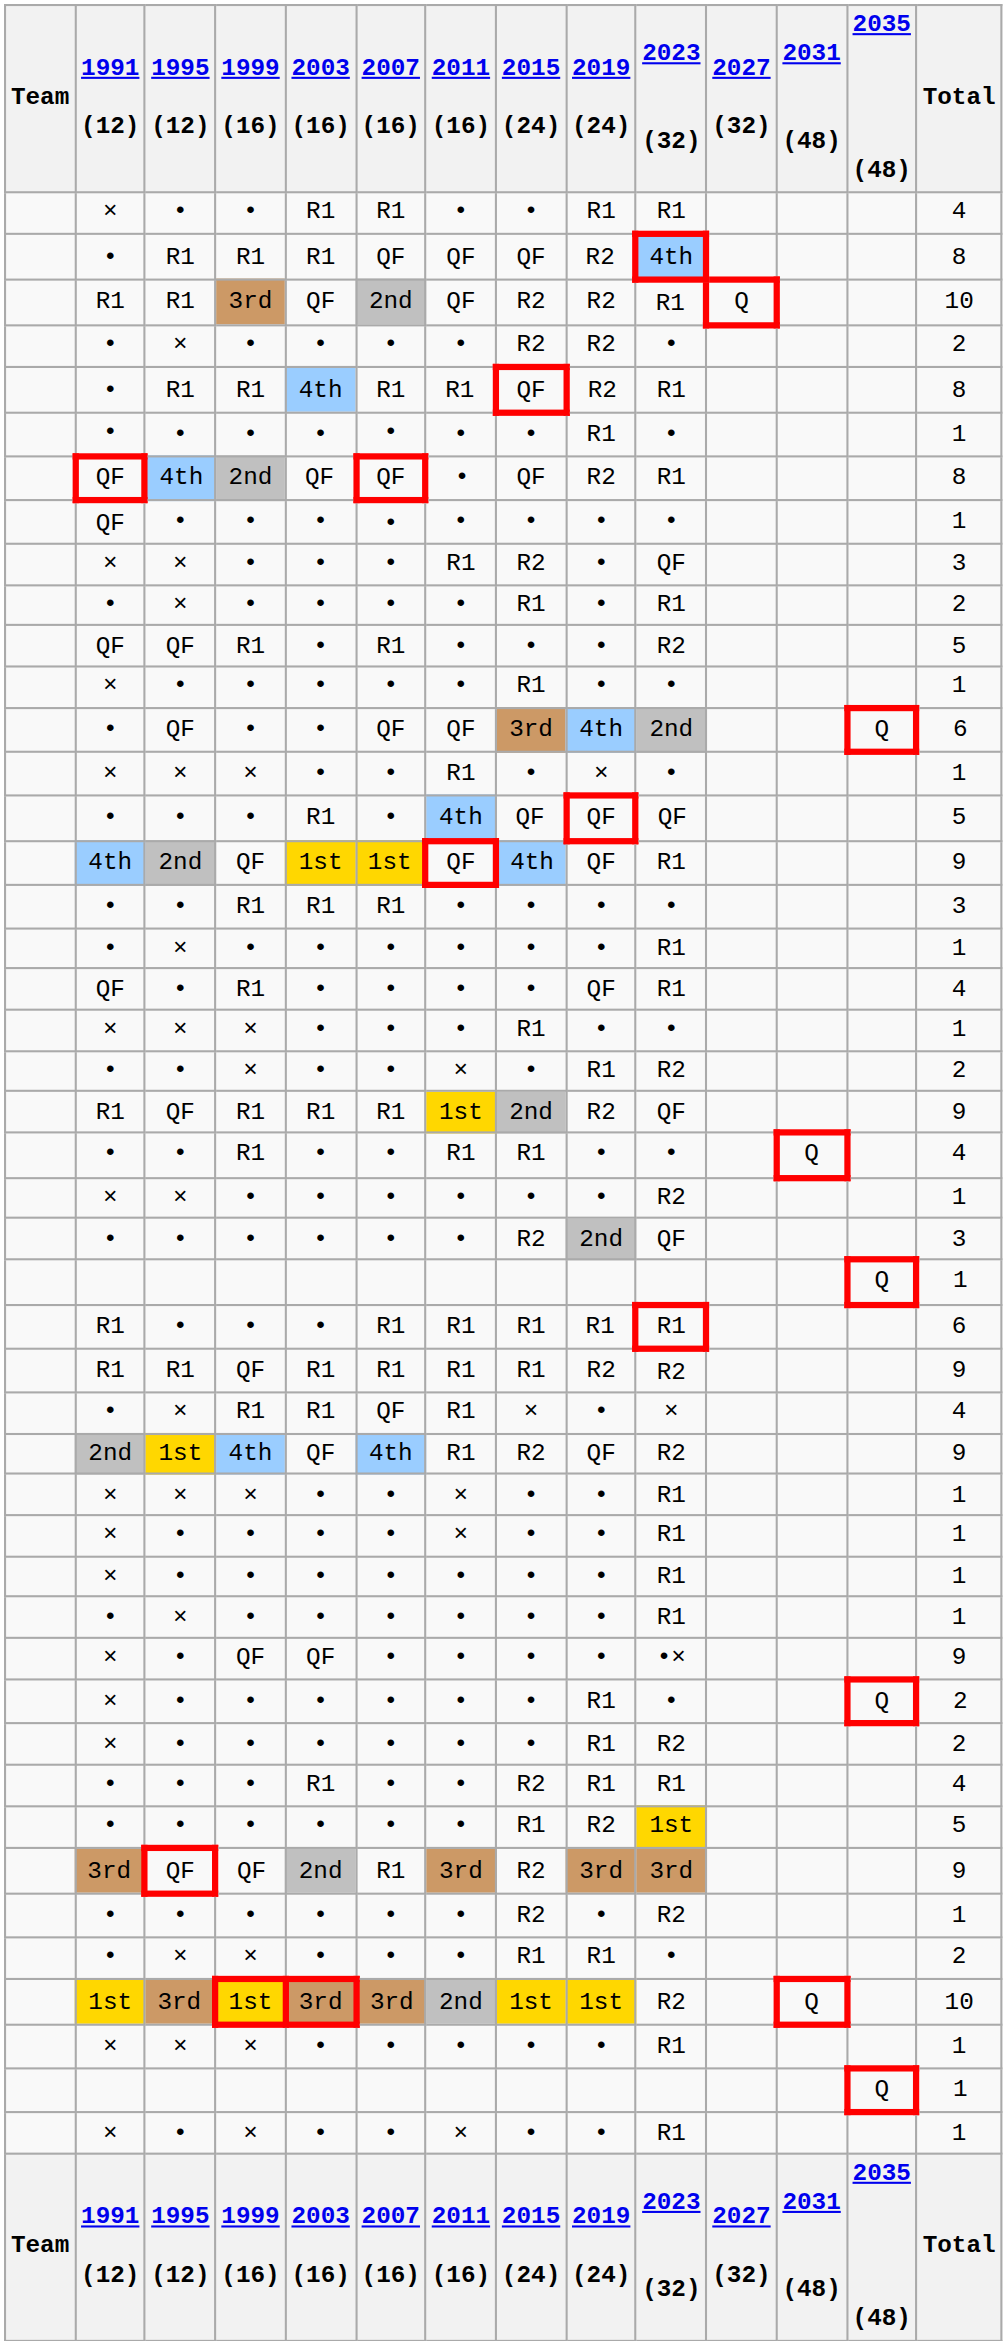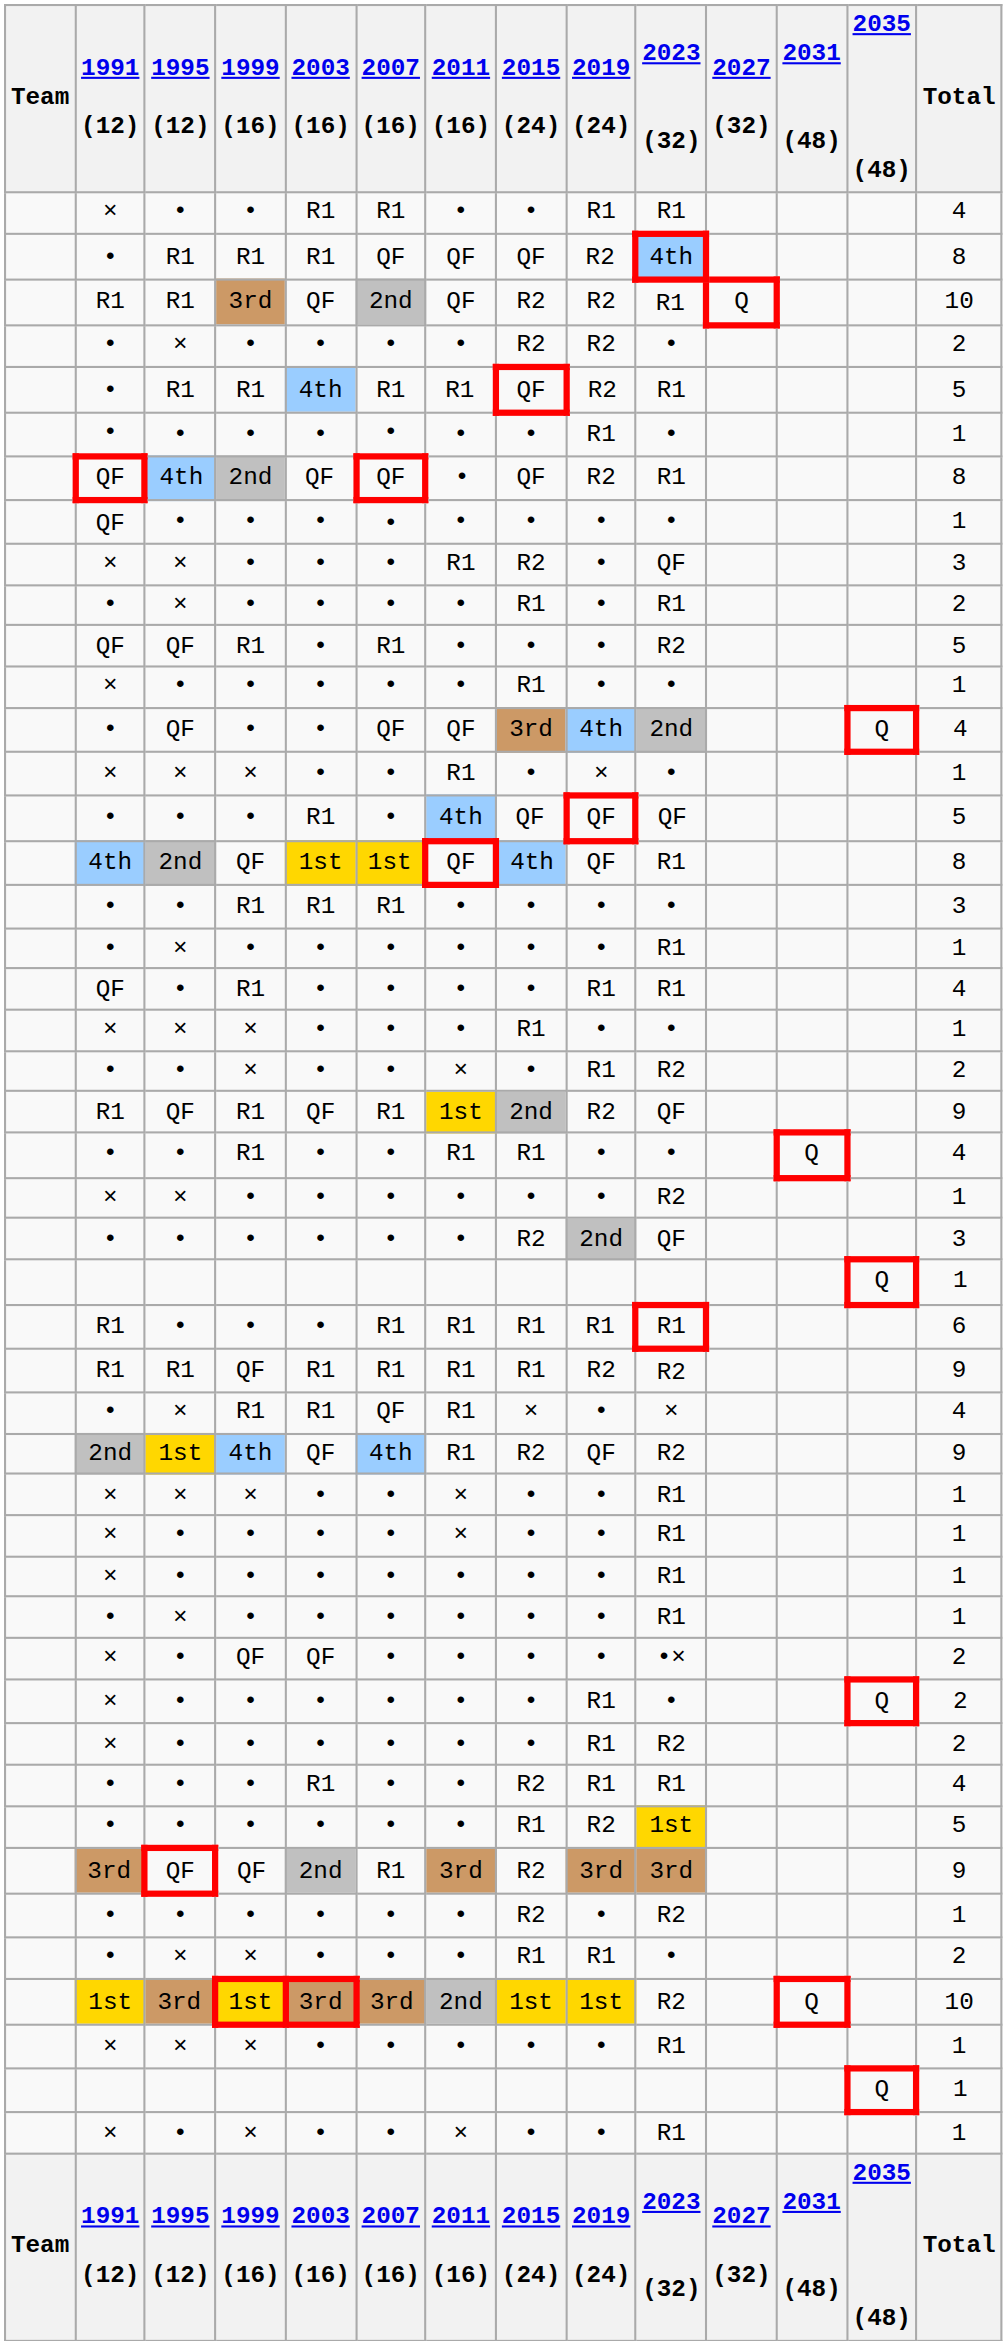(959, 390) 8 -> (959, 390) 5
(960, 729) 6 -> (960, 729) 4
(959, 862) 9 -> (959, 862) 8
(601, 989) QF -> (601, 989) R1
(321, 1112) R1 -> (321, 1112) QF
(959, 1658) 9 -> (959, 1658) 2
